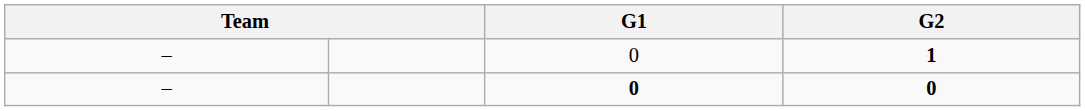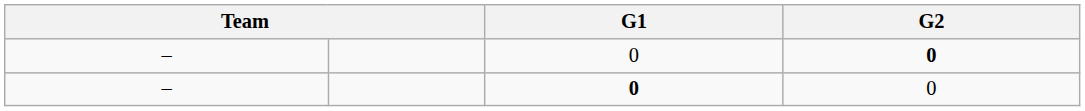(931, 55) 1 -> (931, 55) 0
(931, 89) bold -> (931, 89) normal
